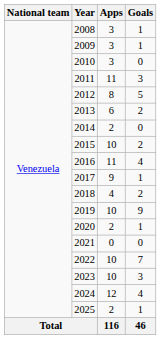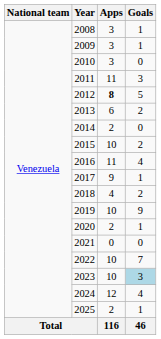(111, 95) normal -> (111, 95) bold
(140, 276) no background -> (140, 276) lightblue background
